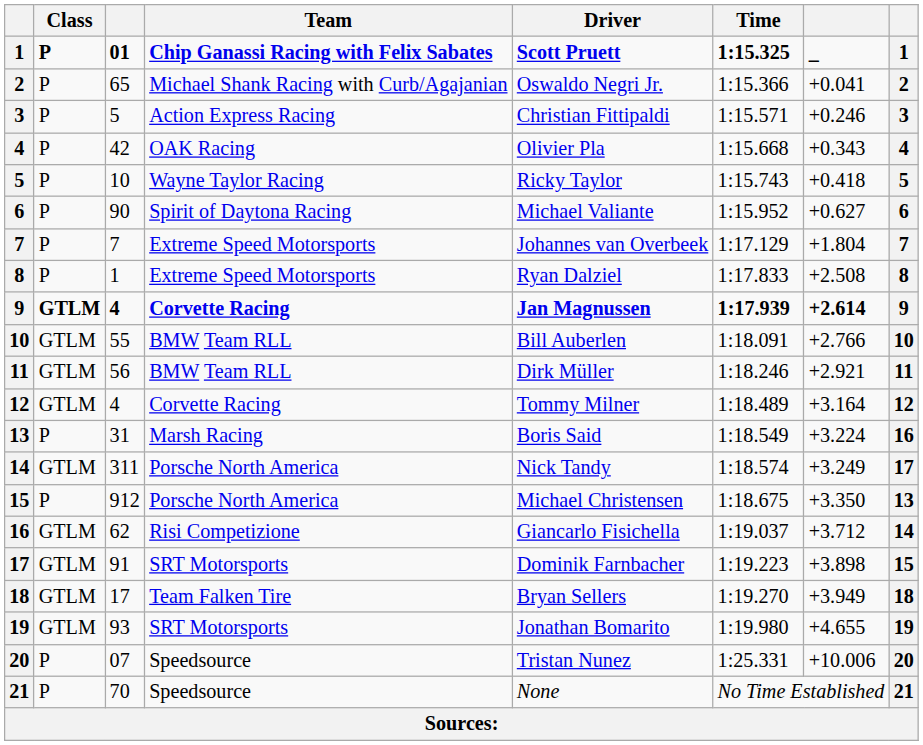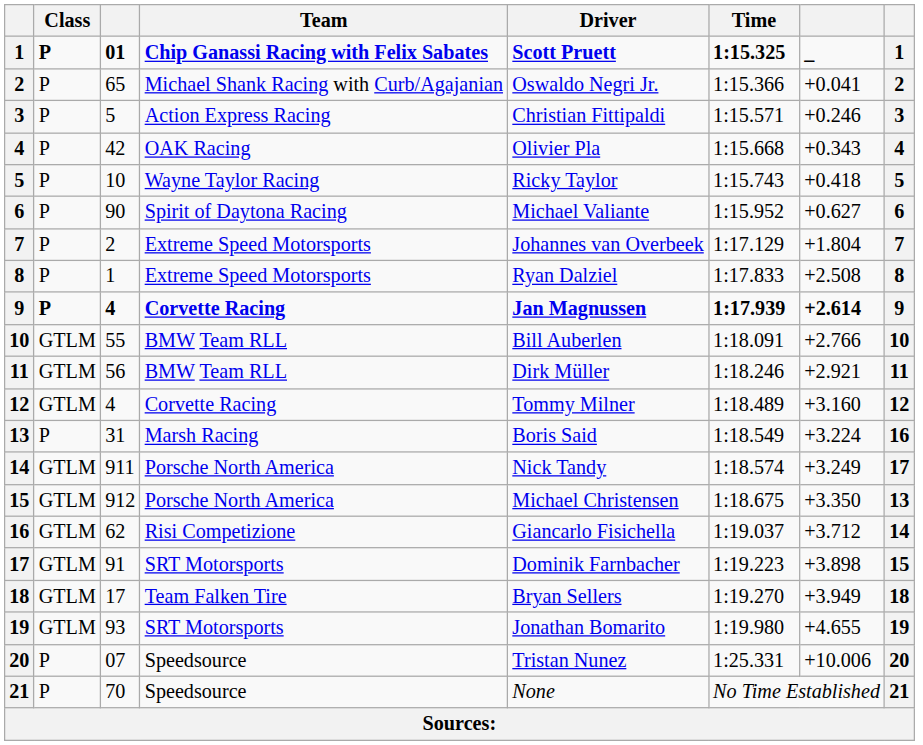(115, 244) 7 -> (110, 244) 2
(70, 308) GTLM -> (45, 308) P
(837, 404) +3.164 -> (833, 404) +3.160
(124, 468) 311 -> (120, 468) 911
(44, 500) P -> (67, 500) GTLM
